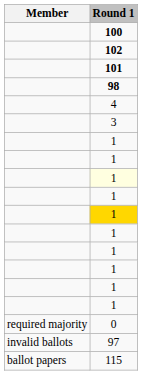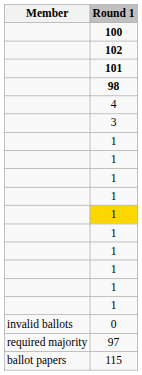(114, 178) lightyellow background -> (114, 178) no background
(47, 324) required majority -> (40, 324) invalid ballots
(40, 342) invalid ballots -> (47, 342) required majority
